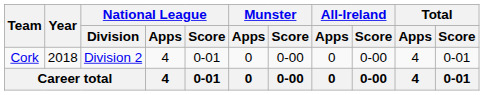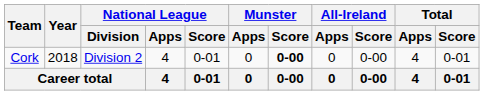(290, 57) normal -> (290, 57) bold
